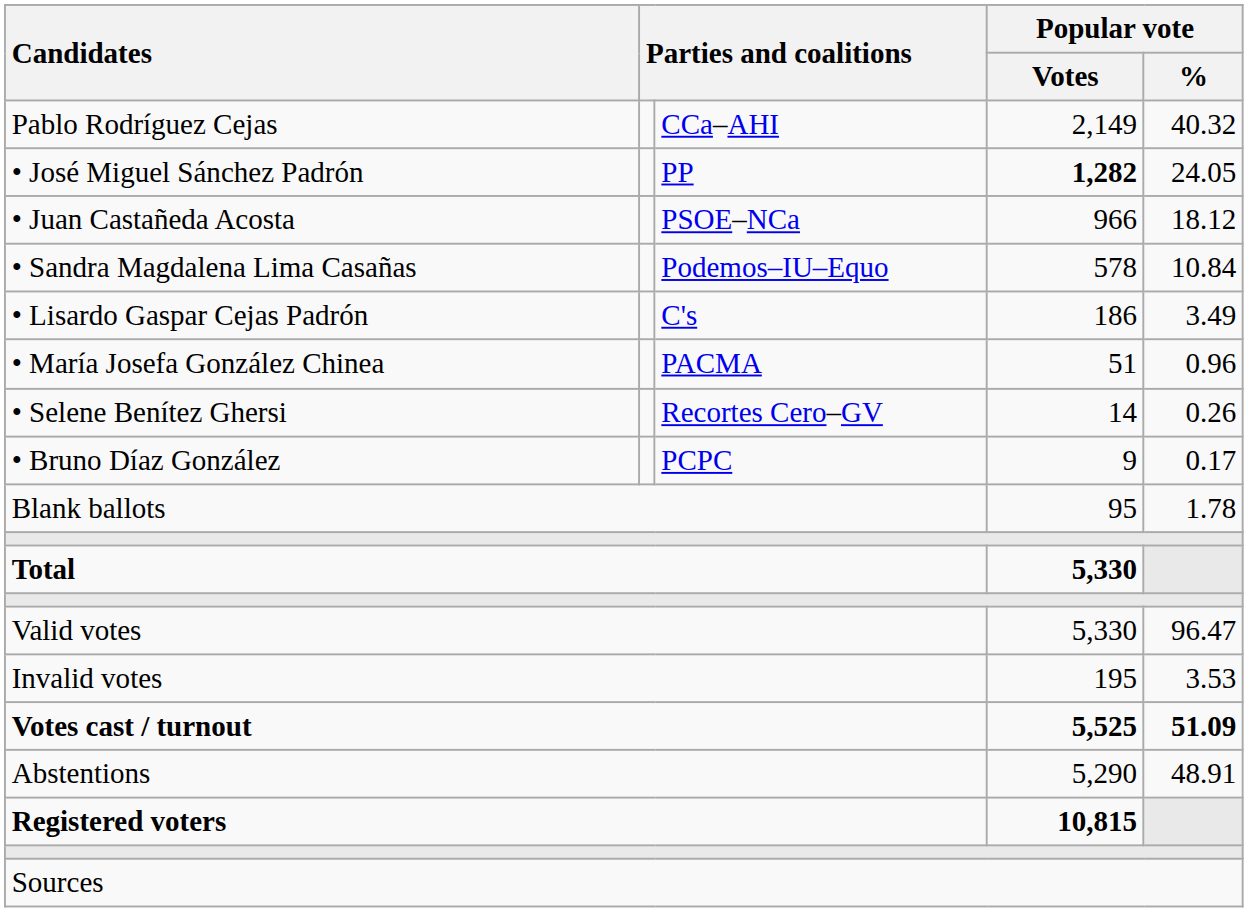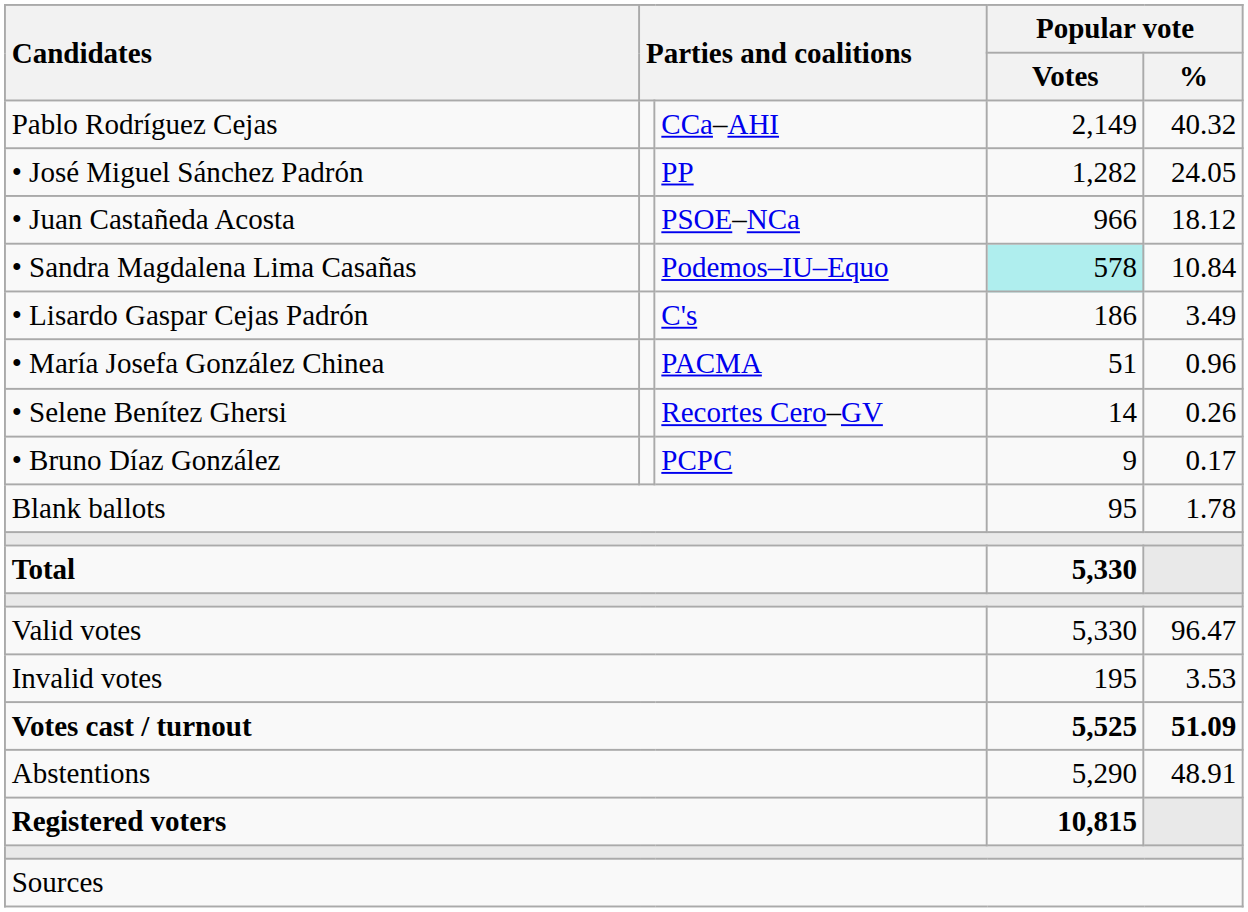(1104, 172) bold -> (1104, 172) normal
(1115, 267) no background -> (1115, 267) paleturquoise background
